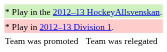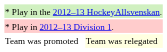(122, 41) no background -> (122, 41) lightyellow background
